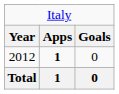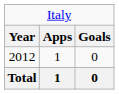(57, 57) bold -> (57, 57) normal
